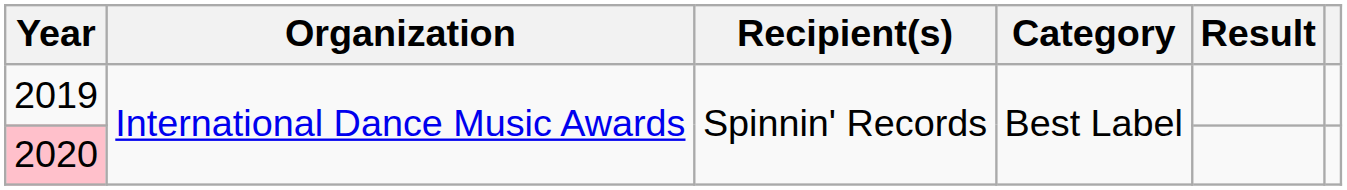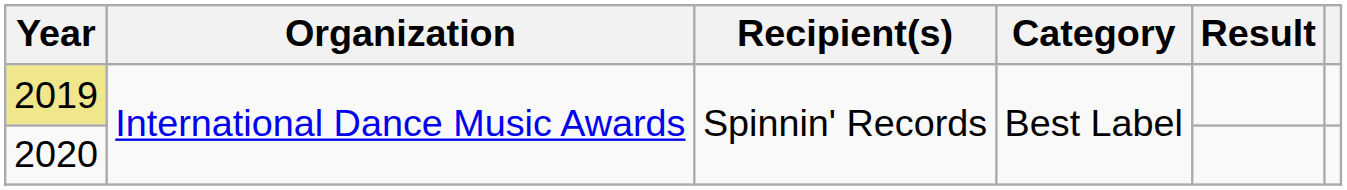(56, 94) no background -> (56, 94) khaki background
(56, 154) pink background -> (56, 154) no background
